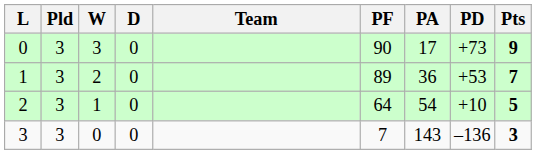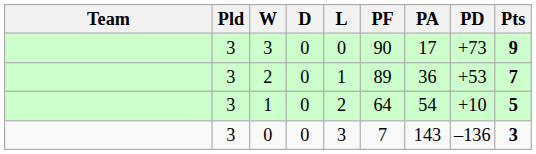columns swapped: (256, 18) <-> (23, 18)
